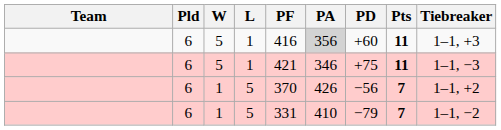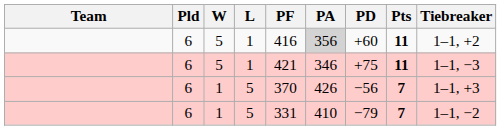(456, 40) 1–1, +3 -> (456, 40) 1–1, +2
(456, 88) 1–1, +2 -> (456, 88) 1–1, +3
